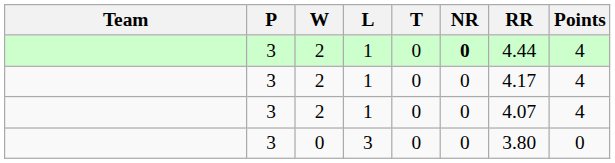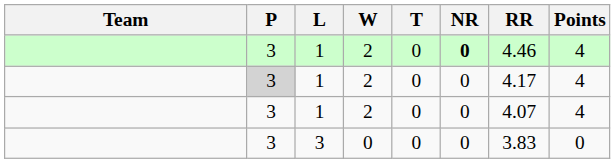columns swapped: (319, 19) <-> (368, 19)
(519, 50) 4.44 -> (519, 50) 4.46
(271, 81) no background -> (271, 81) lightgrey background
(519, 142) 3.80 -> (519, 142) 3.83
